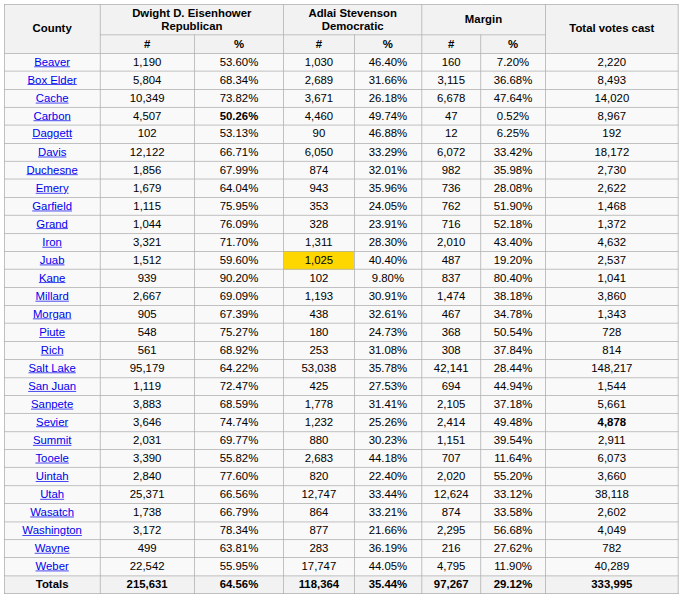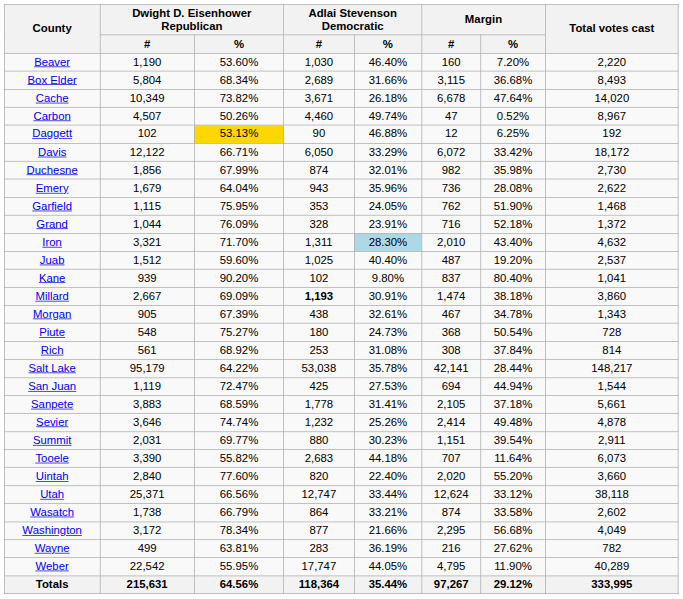(239, 116) bold -> (239, 116) normal
(239, 134) no background -> (239, 134) gold background
(388, 242) no background -> (388, 242) lightblue background
(319, 260) gold background -> (319, 260) no background
(319, 296) normal -> (319, 296) bold
(612, 422) bold -> (612, 422) normal
